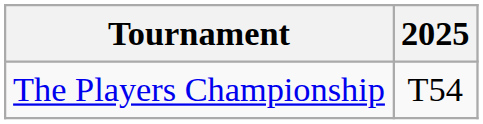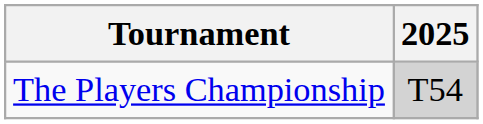(435, 89) no background -> (435, 89) lightgrey background
